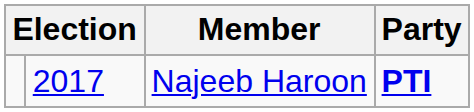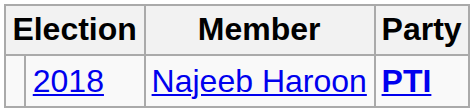(68, 80) 2017 -> (68, 80) 2018
